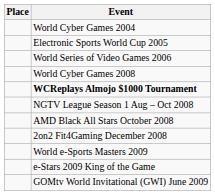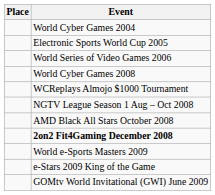(115, 89) bold -> (111, 89) normal
(100, 136) normal -> (103, 136) bold
